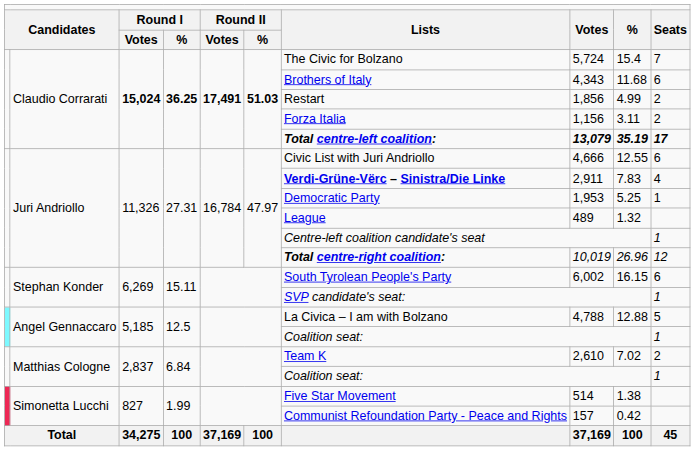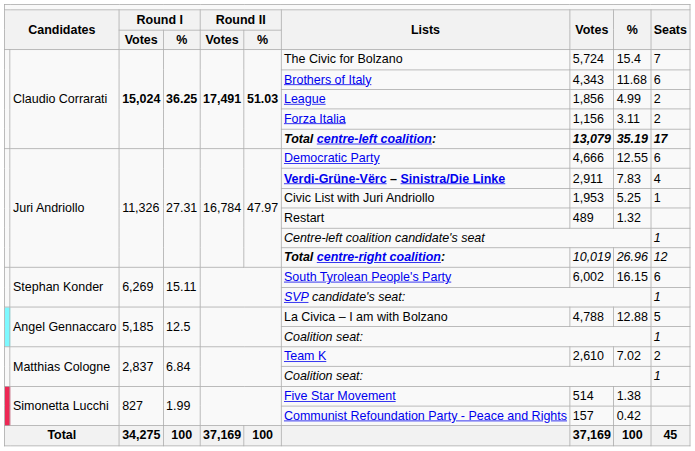(304, 99) Restart -> (305, 99) League
(359, 158) Civic List with Juri Andriollo -> (332, 158) Democratic Party
(332, 198) Democratic Party -> (359, 198) Civic List with Juri Andriollo
(305, 218) League -> (304, 218) Restart
